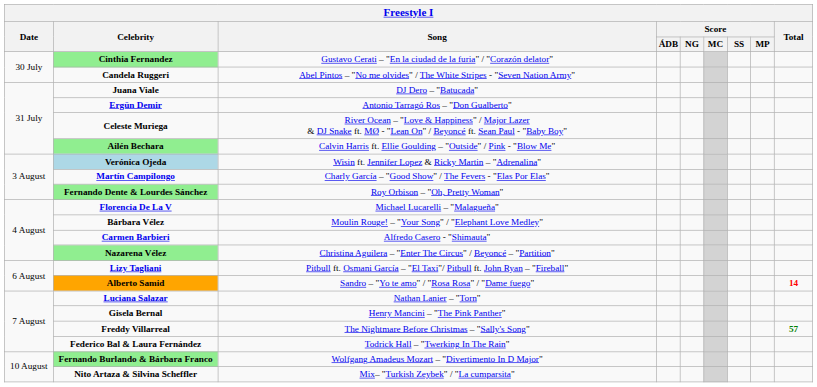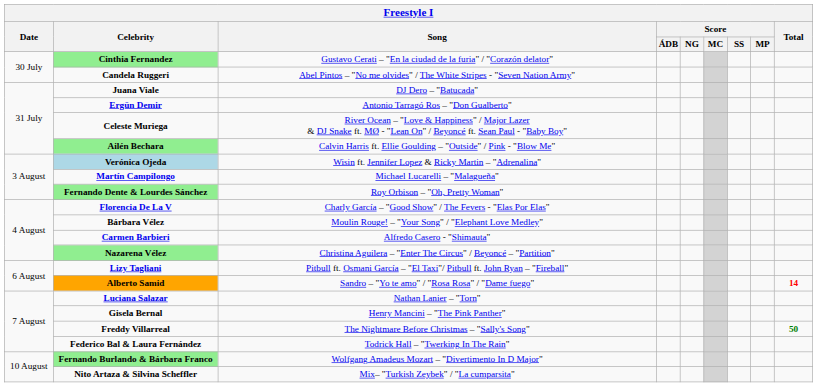(437, 177) Charly García – "Good Show" / The Fevers - "Elas Por Elas" -> (437, 177) Michael Lucarelli – "Malagueña"
(437, 207) Michael Lucarelli – "Malagueña" -> (437, 207) Charly García – "Good Show" / The Fevers - "Elas Por Elas"
(793, 329) 57 -> (793, 329) 50
